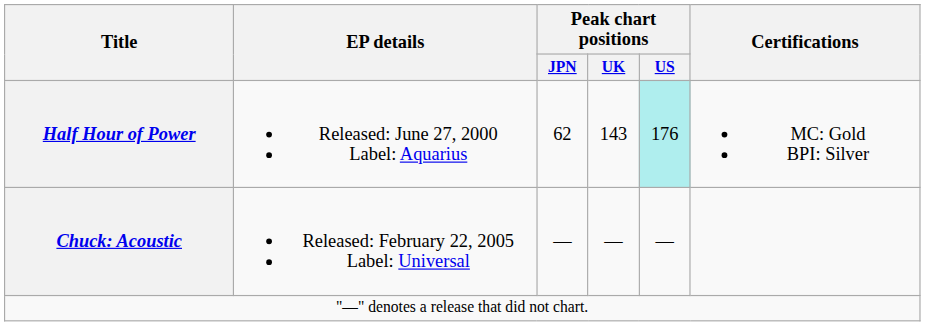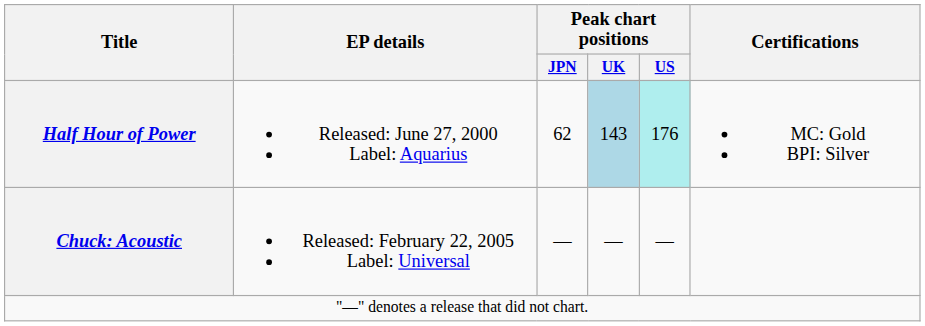(614, 133) no background -> (614, 133) lightblue background
